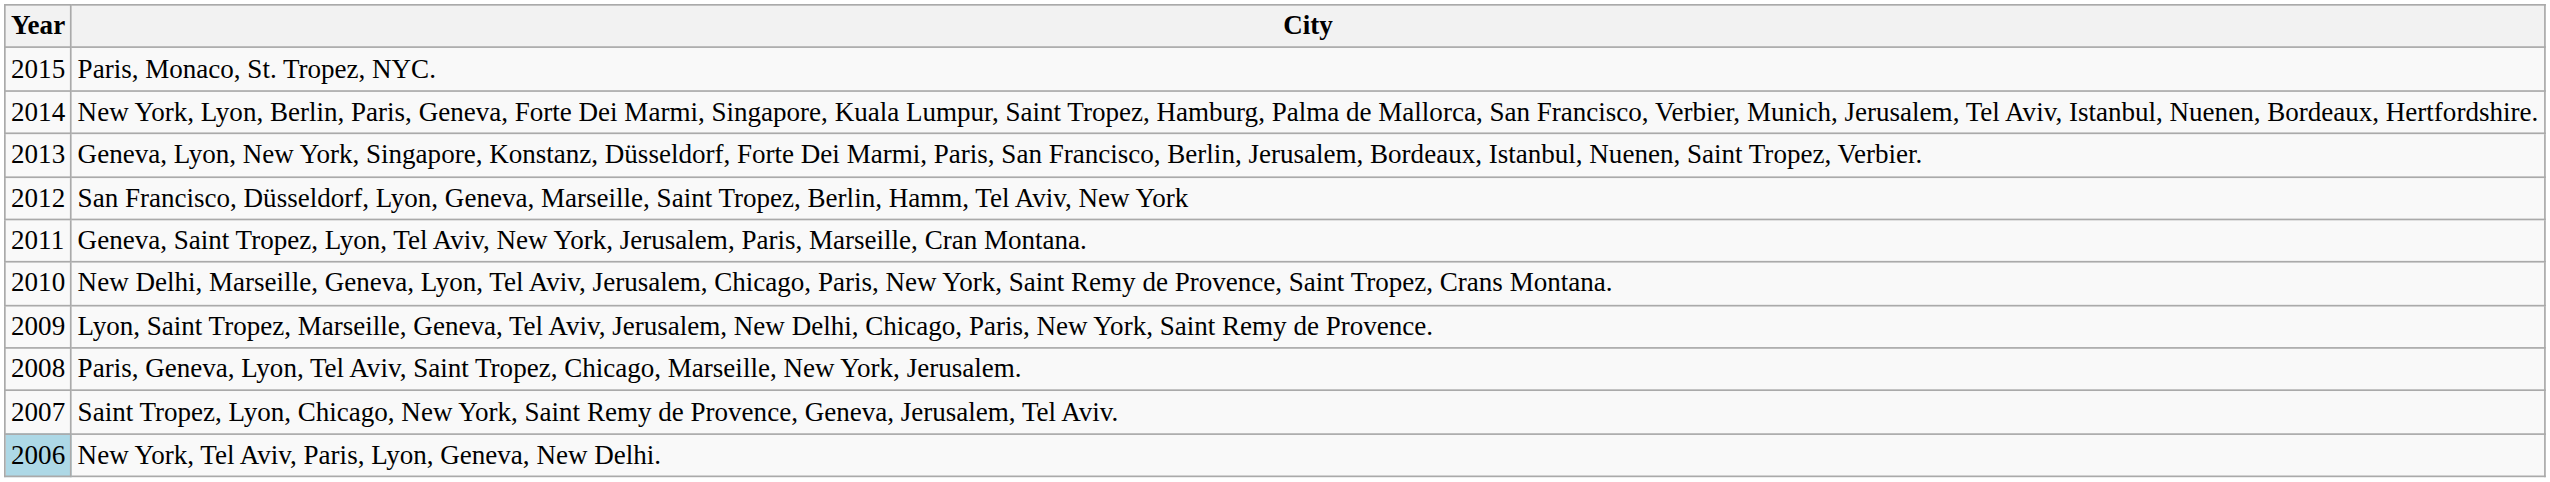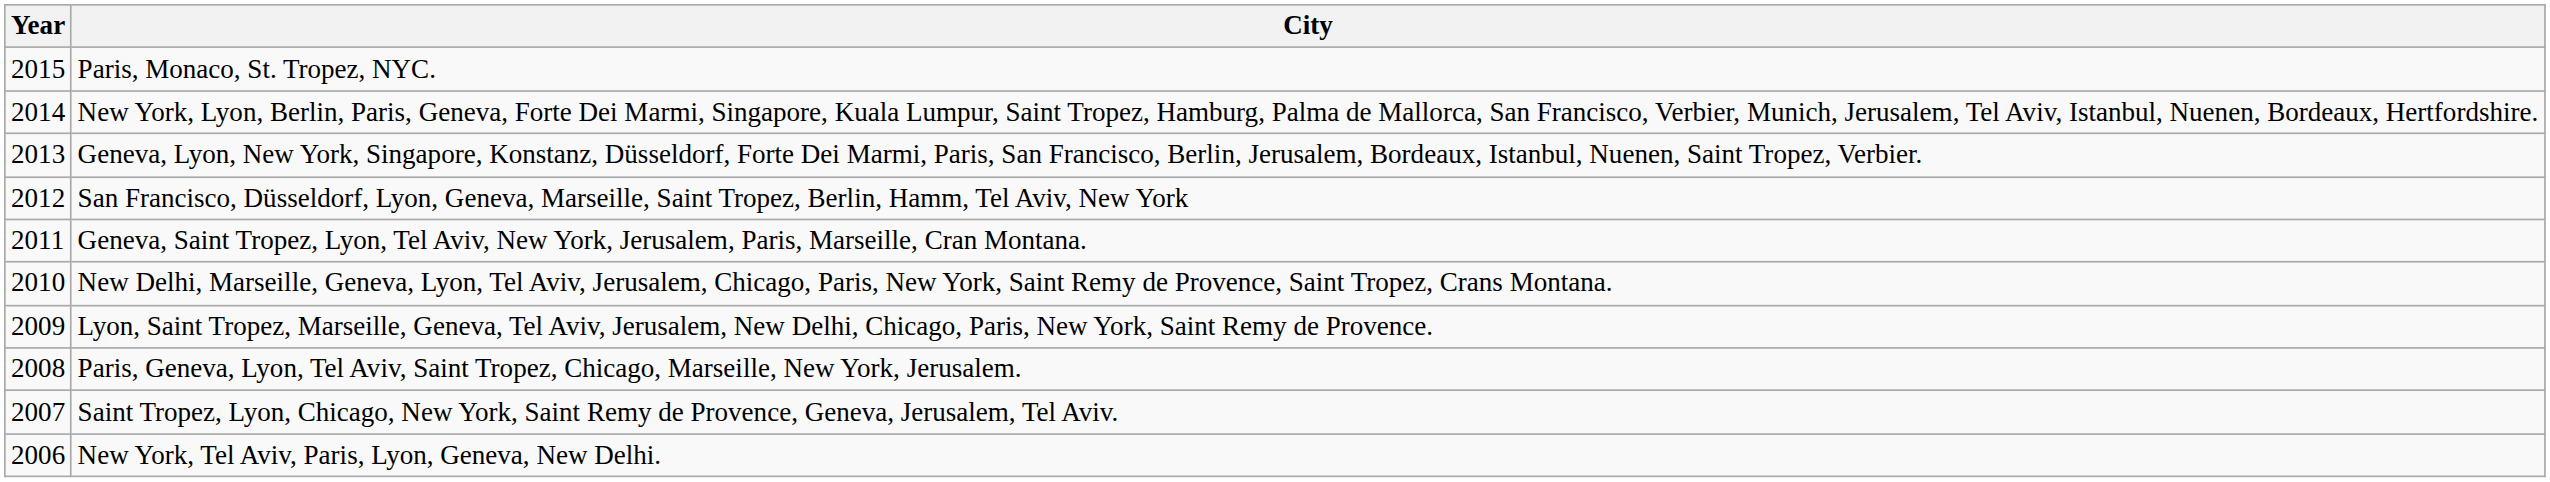(38, 454) lightblue background -> (38, 454) no background
